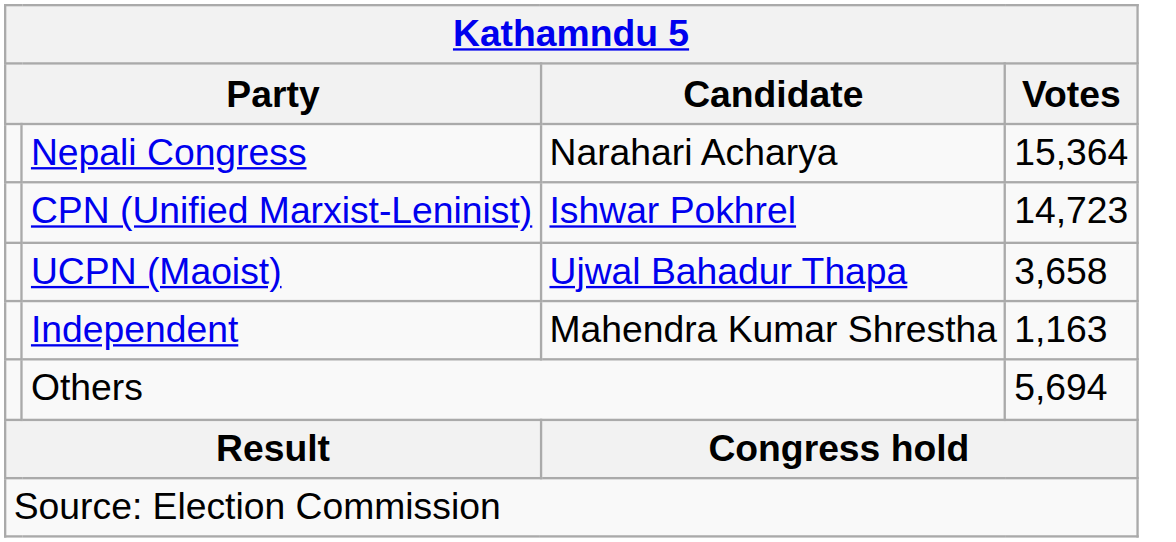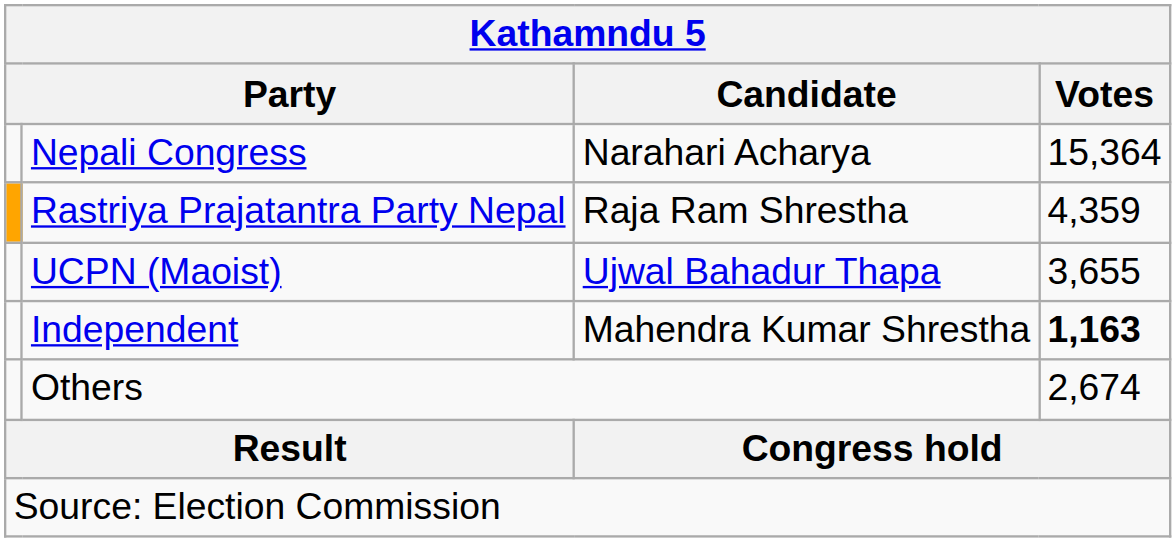- row: (282, 211)
+ row: (298, 211)
(1061, 270) 3,658 -> (1094, 270) 3,655
(1061, 329) normal -> (1094, 329) bold
(1061, 388) 5,694 -> (1094, 388) 2,674
